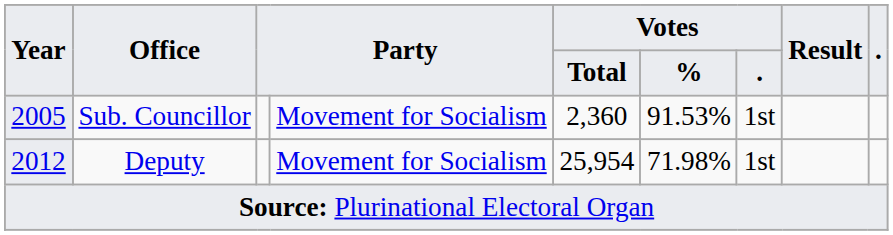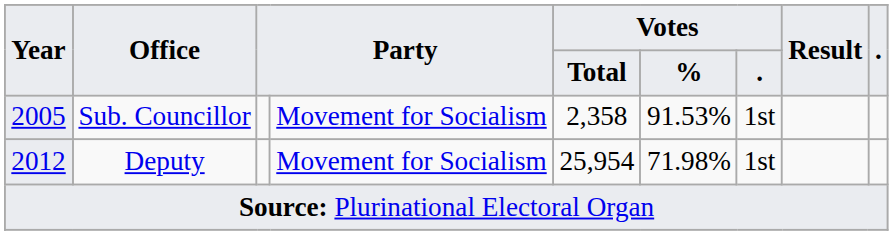(597, 117) 2,360 -> (597, 117) 2,358
